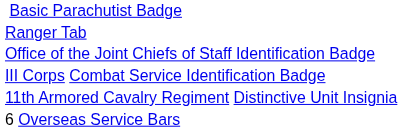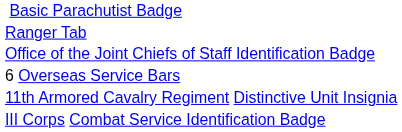(165, 76) III Corps Combat Service Identification Badge -> (93, 76) 6 Overseas Service Bars
(93, 119) 6 Overseas Service Bars -> (165, 119) III Corps Combat Service Identification Badge
